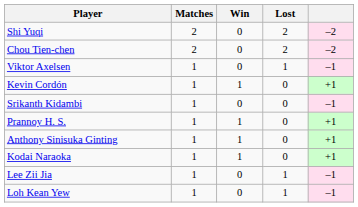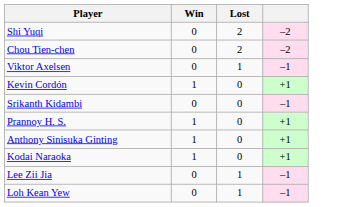- column: (194, 13)
